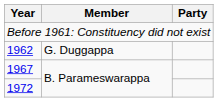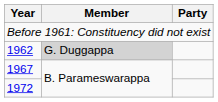(79, 50) no background -> (79, 50) lightgrey background
